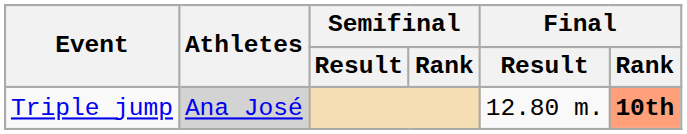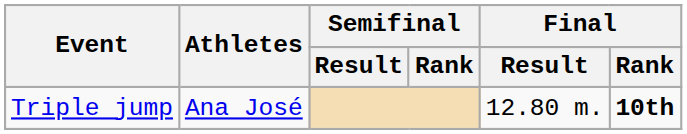(244, 108) lightgrey background -> (244, 108) no background
(645, 108) lightsalmon background -> (645, 108) no background
